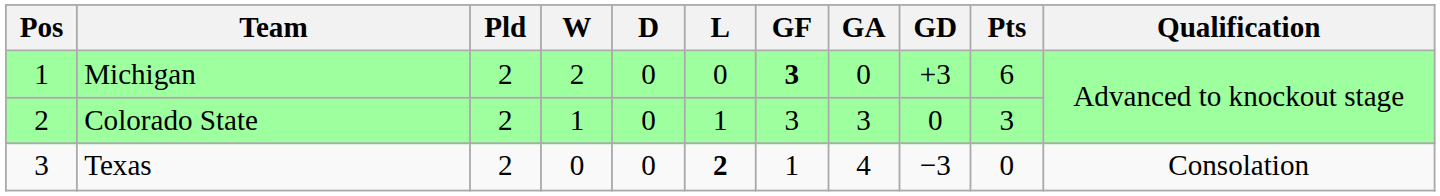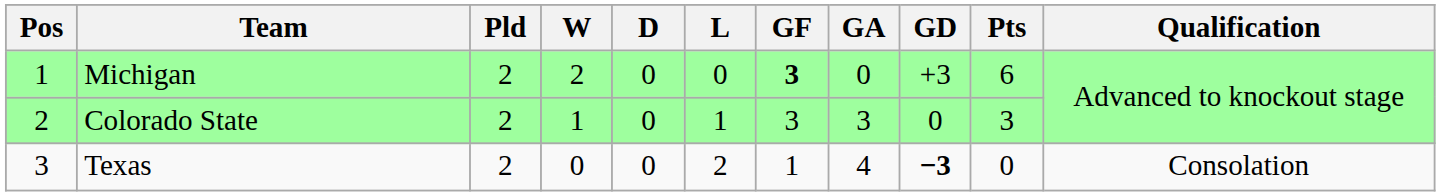(720, 166) bold -> (720, 166) normal
(935, 166) normal -> (935, 166) bold
